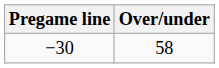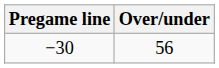(164, 48) 58 -> (164, 48) 56
